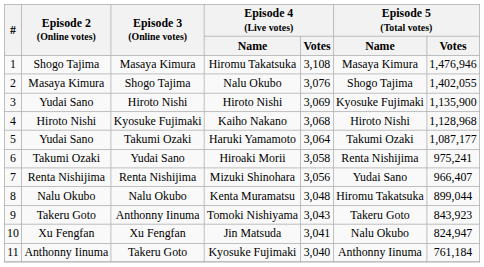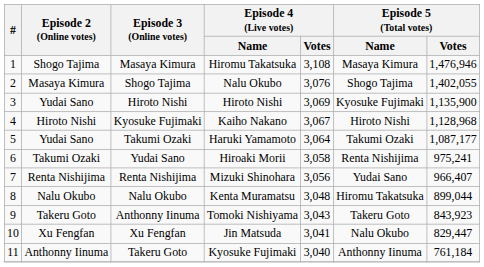(317, 121) 3,068 -> (317, 121) 3,067
(453, 233) 824,947 -> (453, 233) 829,447
